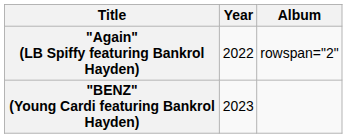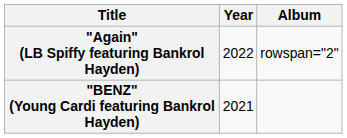(238, 106) 2023 -> (238, 106) 2021
